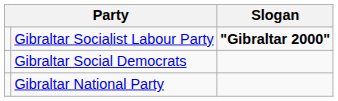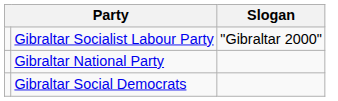(275, 38) bold -> (271, 38) normal
rows swapped: (100, 61) <-> (89, 84)
